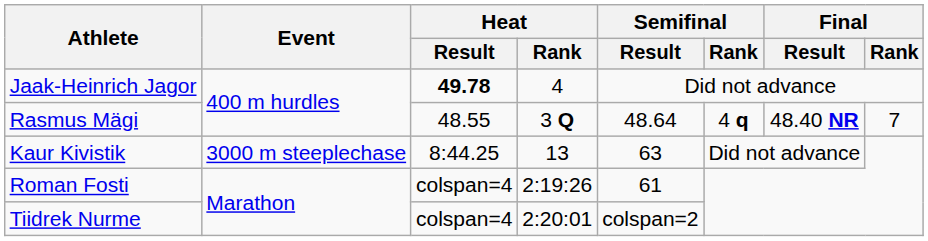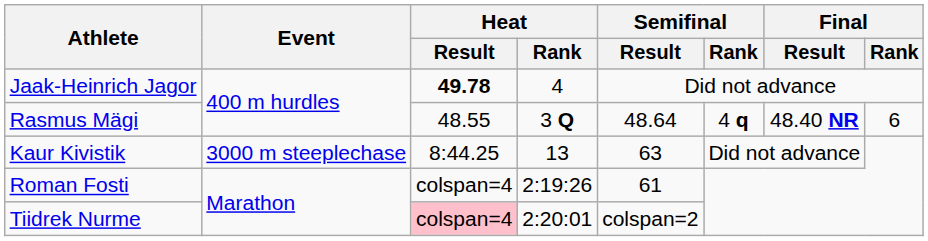(894, 120) 7 -> (894, 120) 6
(464, 219) no background -> (464, 219) pink background
